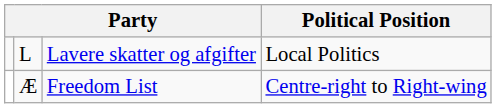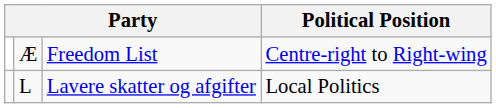rows swapped: (151, 53) <-> (102, 86)
